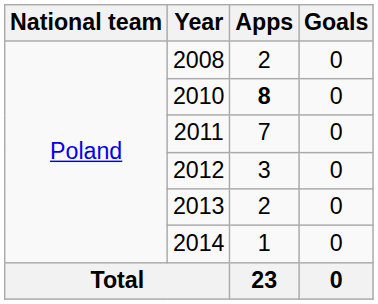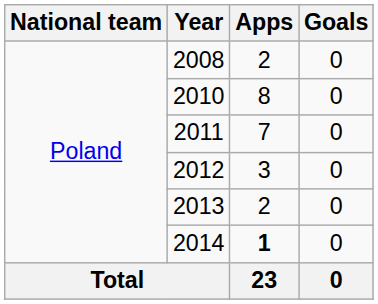(264, 96) bold -> (264, 96) normal
(264, 243) normal -> (264, 243) bold
